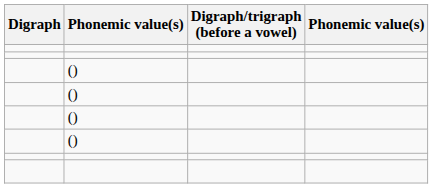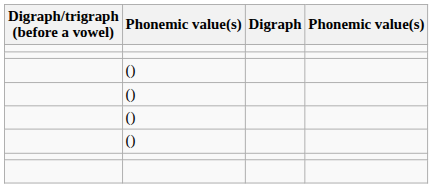columns swapped: (34, 24) <-> (246, 24)
